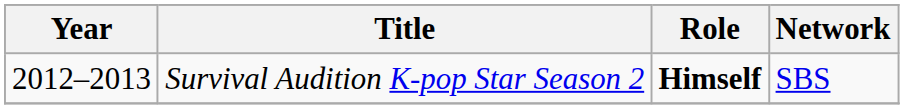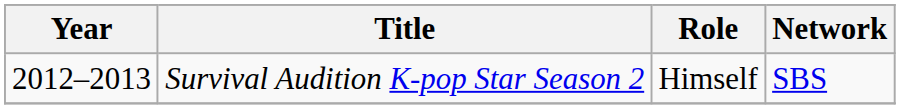(710, 77) bold -> (708, 77) normal
